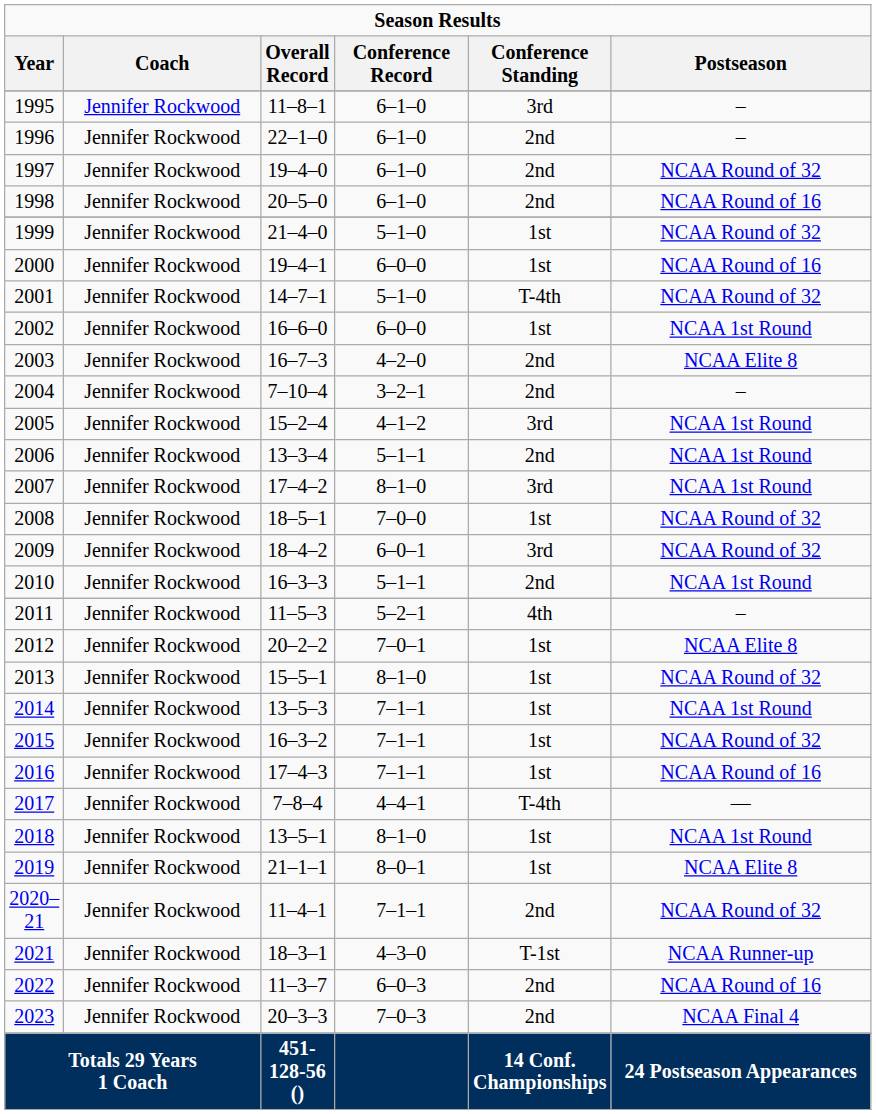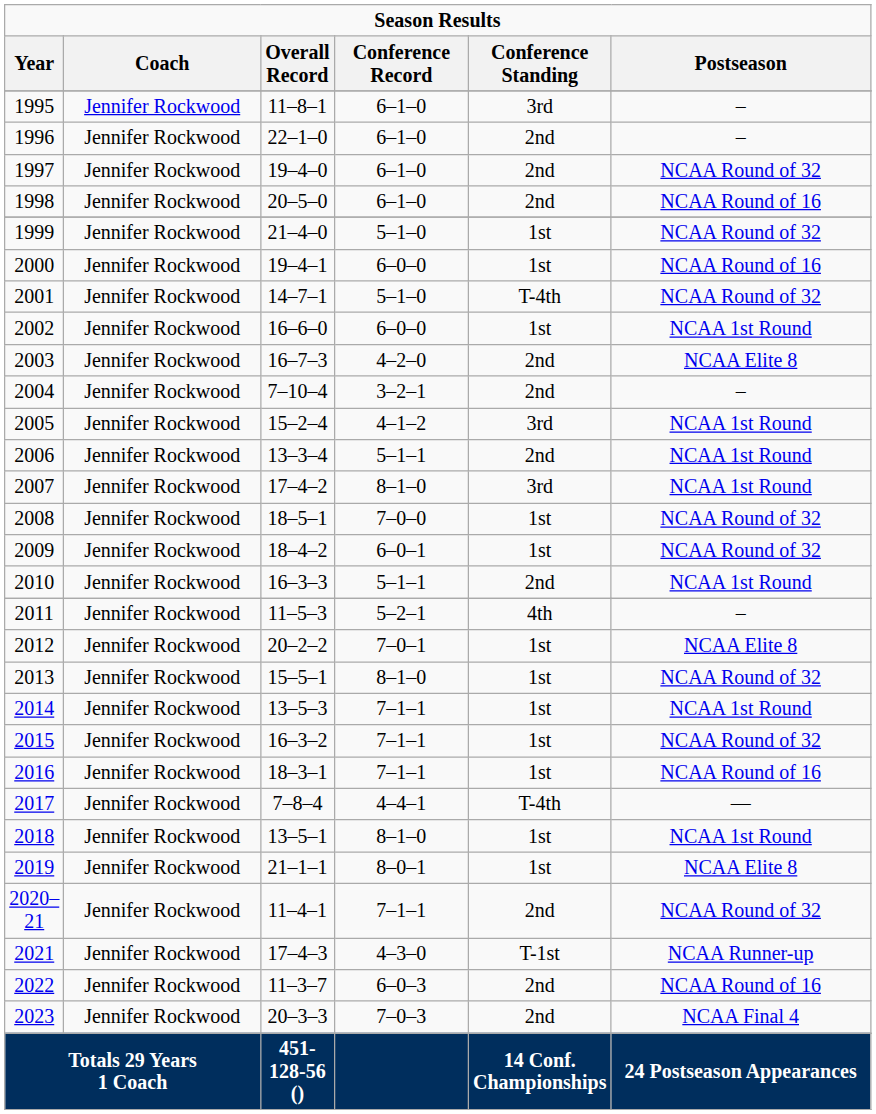(540, 550) 3rd -> (540, 550) 1st
(297, 772) 17–4–3 -> (297, 772) 18–3–1
(297, 953) 18–3–1 -> (297, 953) 17–4–3
